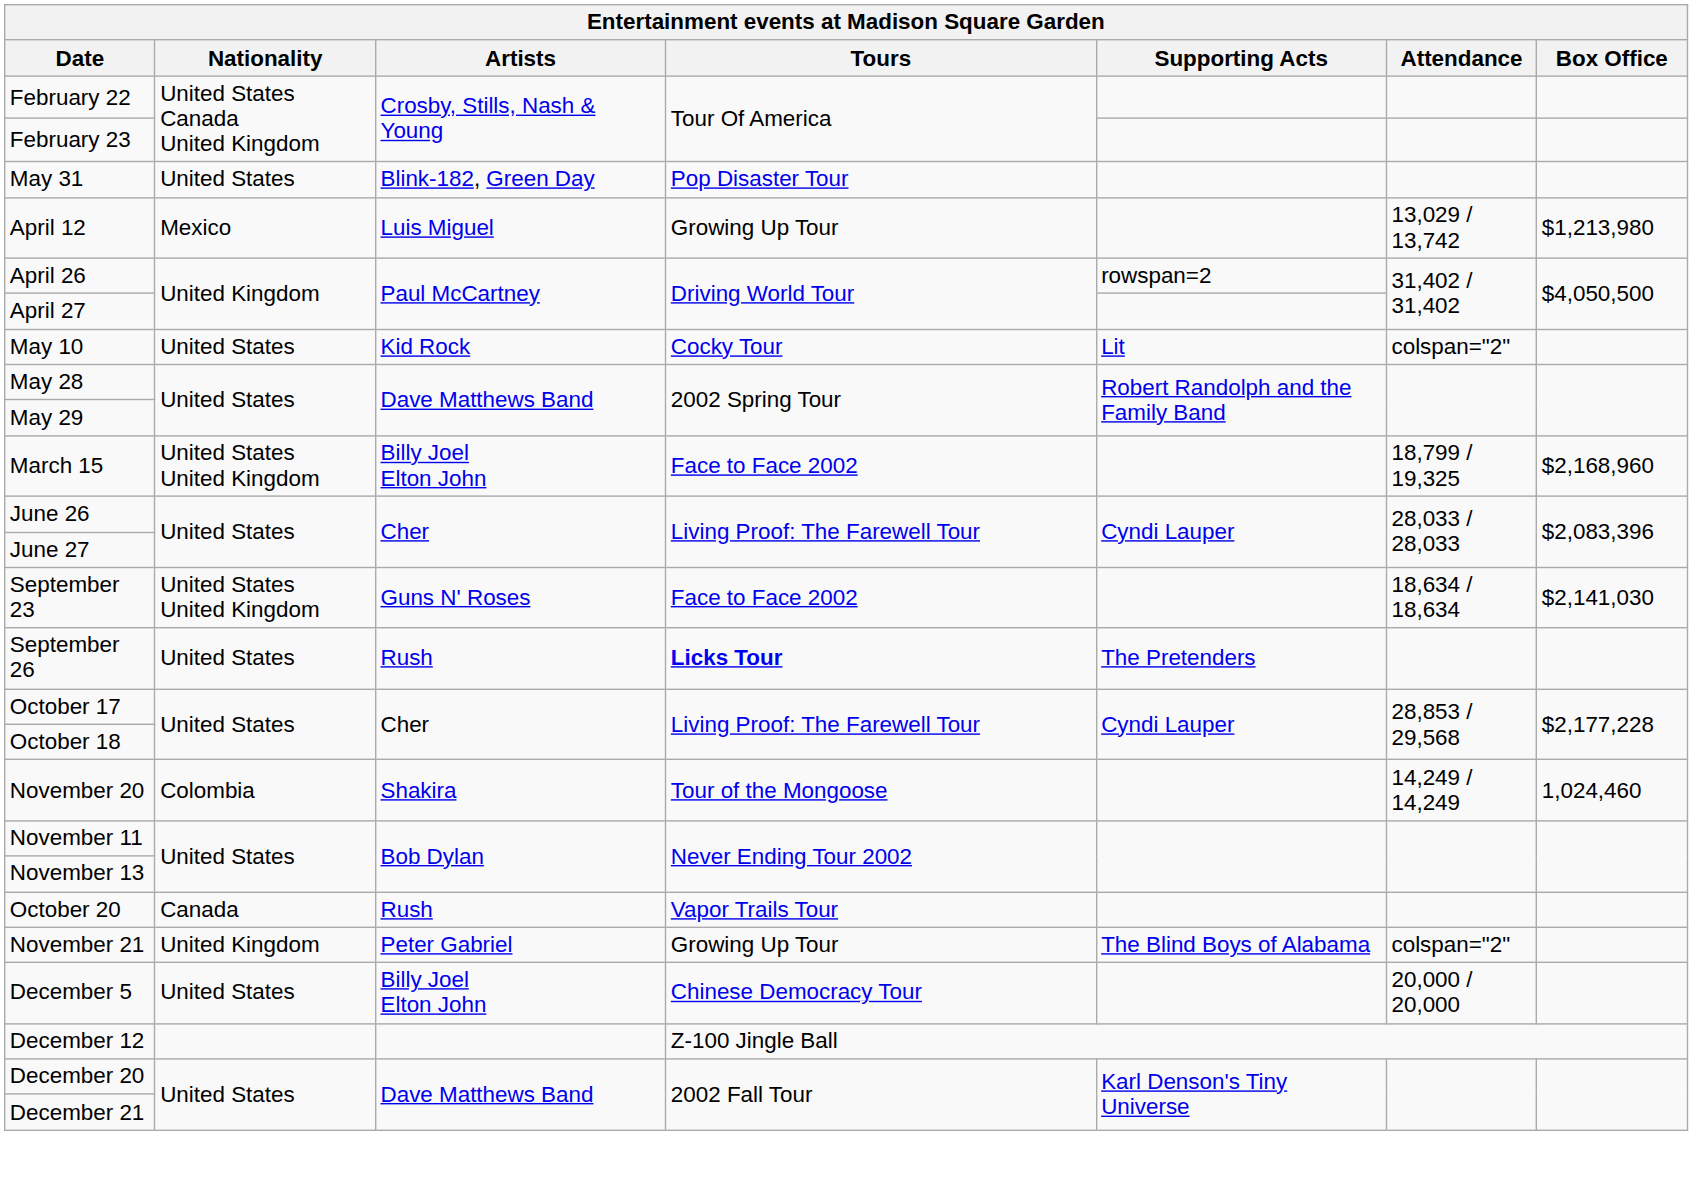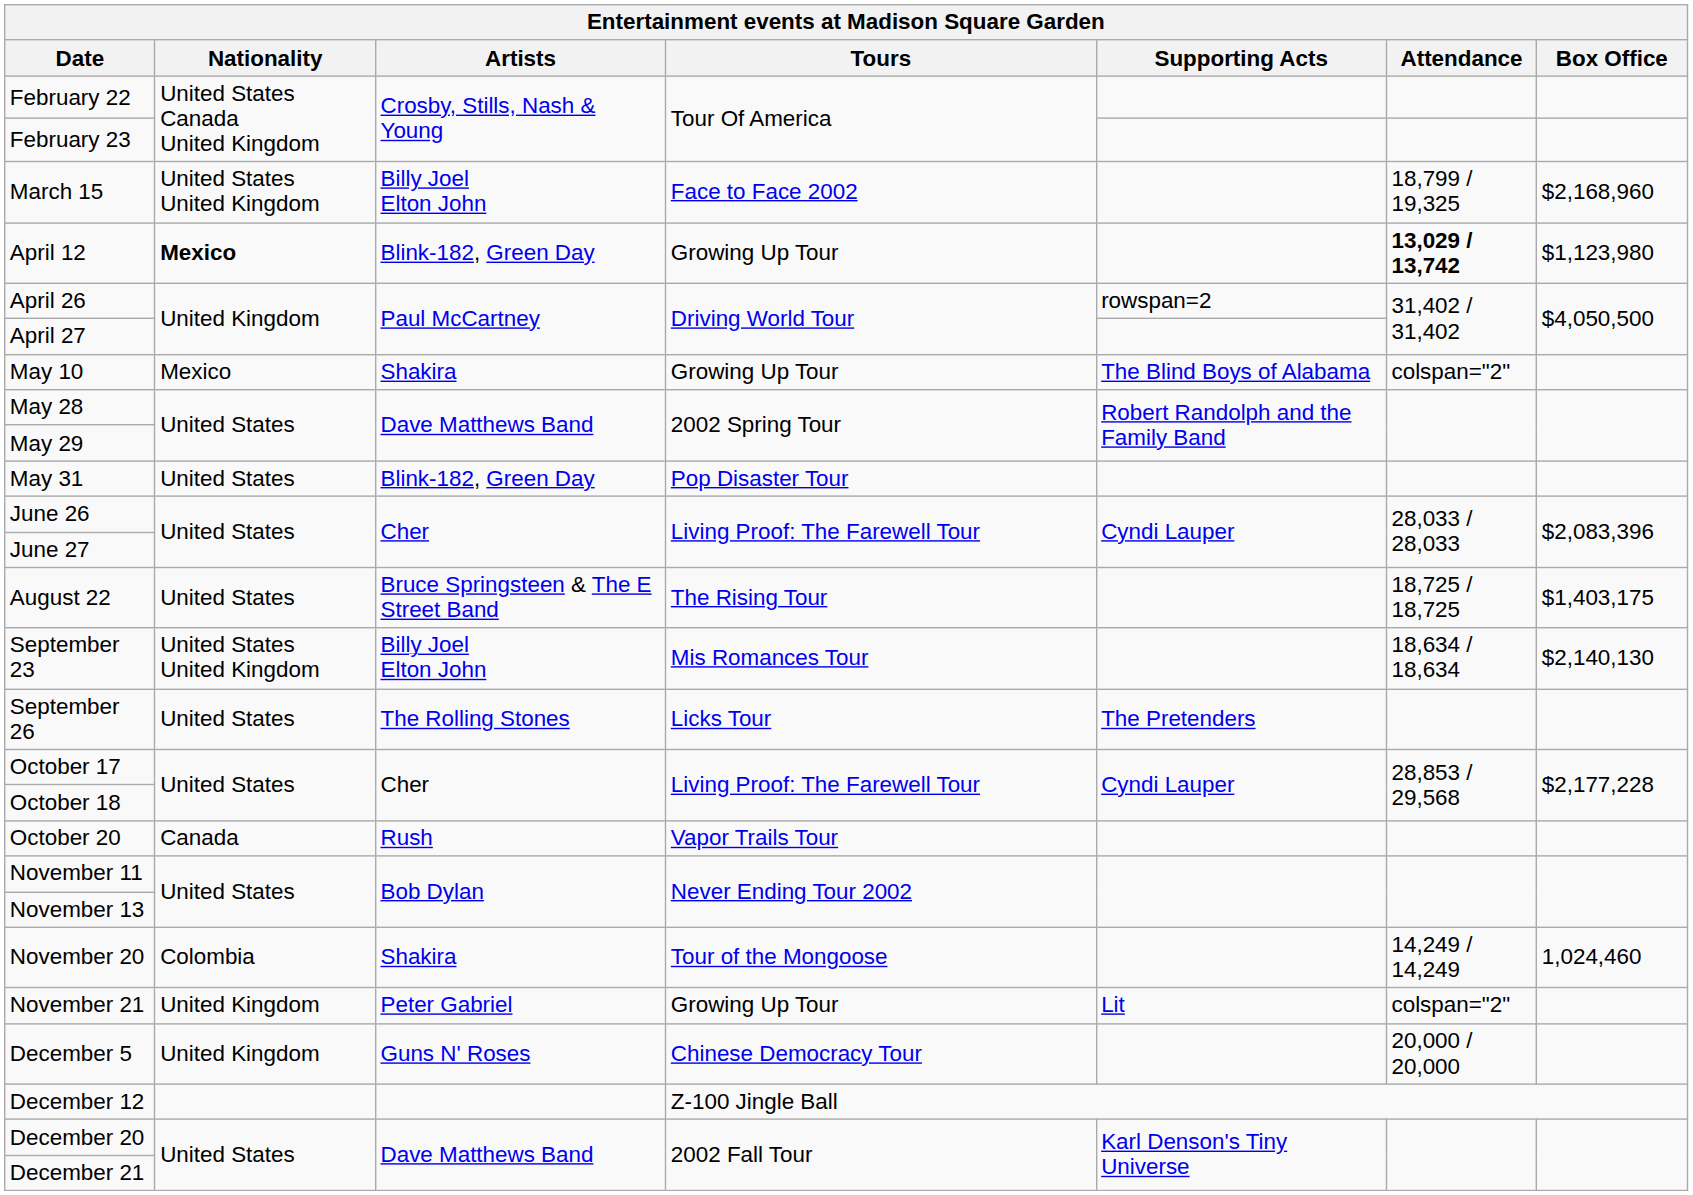rows swapped: (57, 465) <-> (47, 179)
(196, 227) normal -> (198, 252) bold
(437, 227) Luis Miguel -> (488, 252) Blink-182, Green Day
(1432, 227) normal -> (1432, 252) bold
(1598, 227) $1,213,980 -> (1598, 252) $1,123,980
(227, 346) United States -> (196, 371) Mexico
(425, 346) Kid Rock -> (418, 371) Shakira
(727, 346) Cocky Tour -> (755, 371) Growing Up Tour
(1113, 346) Lit -> (1236, 371) The Blind Boys of Alabama
+ row: (60, 597)
(455, 597) Guns N' Roses -> (433, 658) Billy Joel Elton John
(764, 597) Face to Face 2002 -> (770, 658) Mis Romances Tour
(1598, 597) $2,141,030 -> (1598, 658) $2,140,130
(407, 658) Rush -> (475, 718) The Rolling Stones
(727, 658) bold -> (721, 718) normal
rows swapped: (65, 909) <-> (77, 789)
(1236, 944) The Blind Boys of Alabama -> (1113, 1005) Lit
(227, 992) United States -> (240, 1053) United Kingdom
(433, 992) Billy Joel Elton John -> (455, 1053) Guns N' Roses
